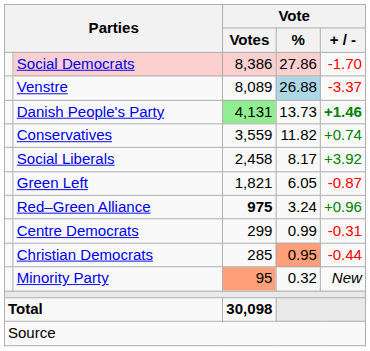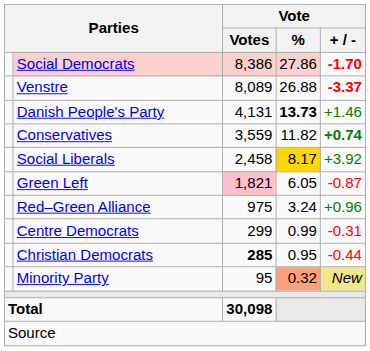(345, 64) normal -> (345, 64) bold
(298, 87) lightblue background -> (298, 87) no background
(345, 87) normal -> (345, 87) bold
(254, 111) lightgreen background -> (254, 111) no background
(298, 111) normal -> (298, 111) bold
(343, 111) bold -> (343, 111) normal
(343, 135) normal -> (343, 135) bold
(302, 159) no background -> (302, 159) gold background
(254, 183) no background -> (254, 183) pink background
(260, 207) bold -> (260, 207) normal
(260, 254) normal -> (260, 254) bold
(302, 254) lightsalmon background -> (302, 254) no background
(264, 278) lightsalmon background -> (264, 278) no background
(302, 278) no background -> (302, 278) lightsalmon background
(347, 278) no background -> (347, 278) khaki background
